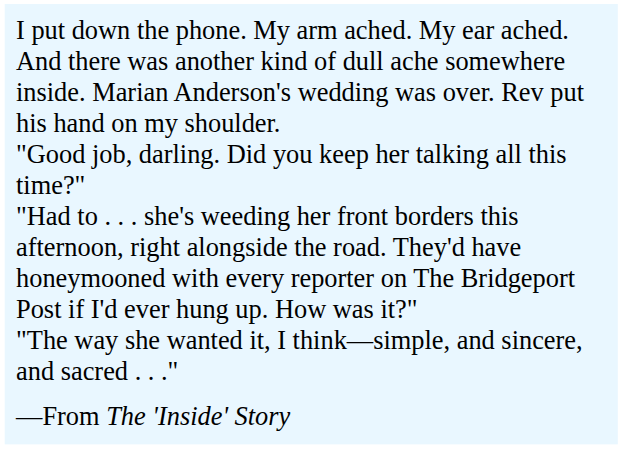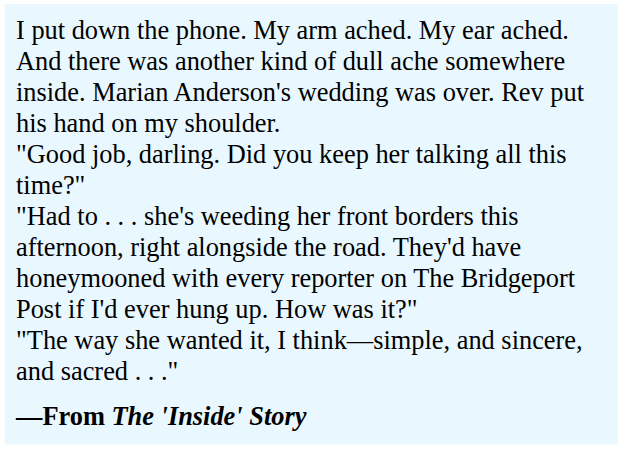(153, 416) normal -> (161, 416) bold
